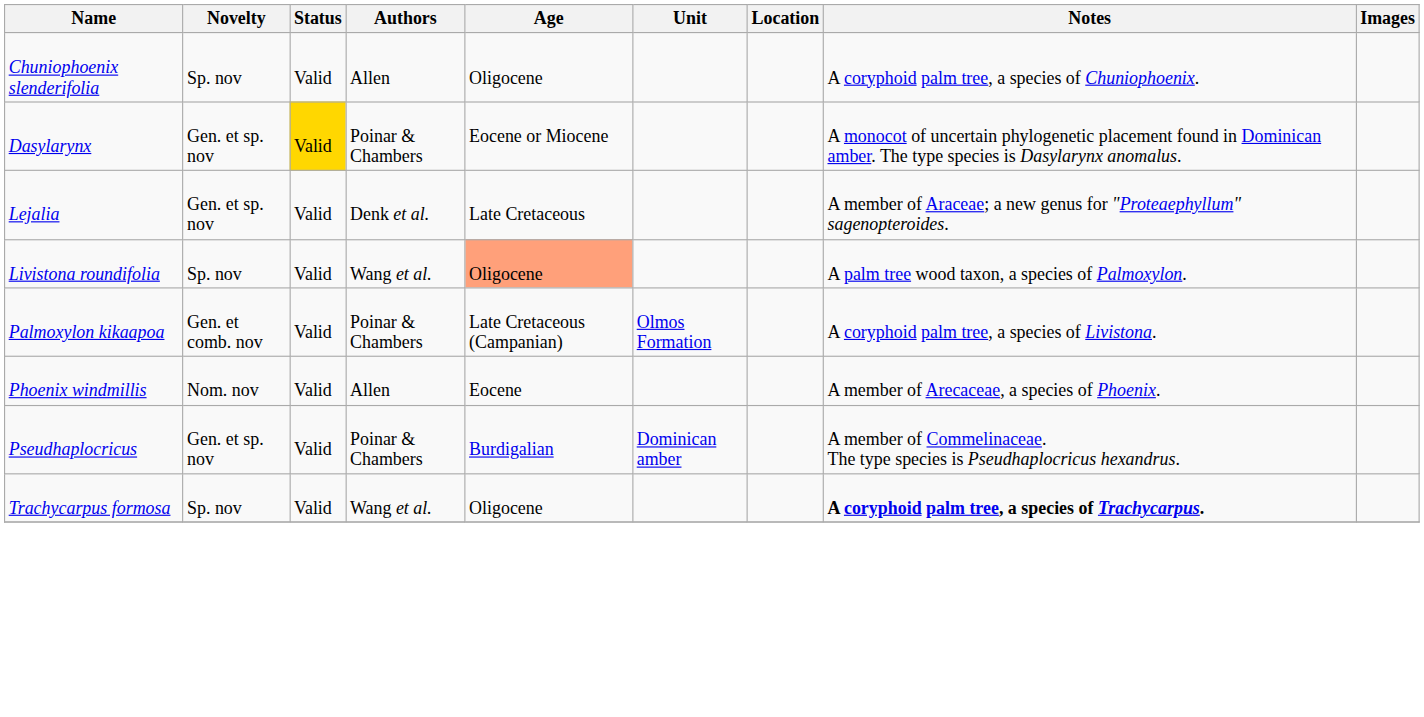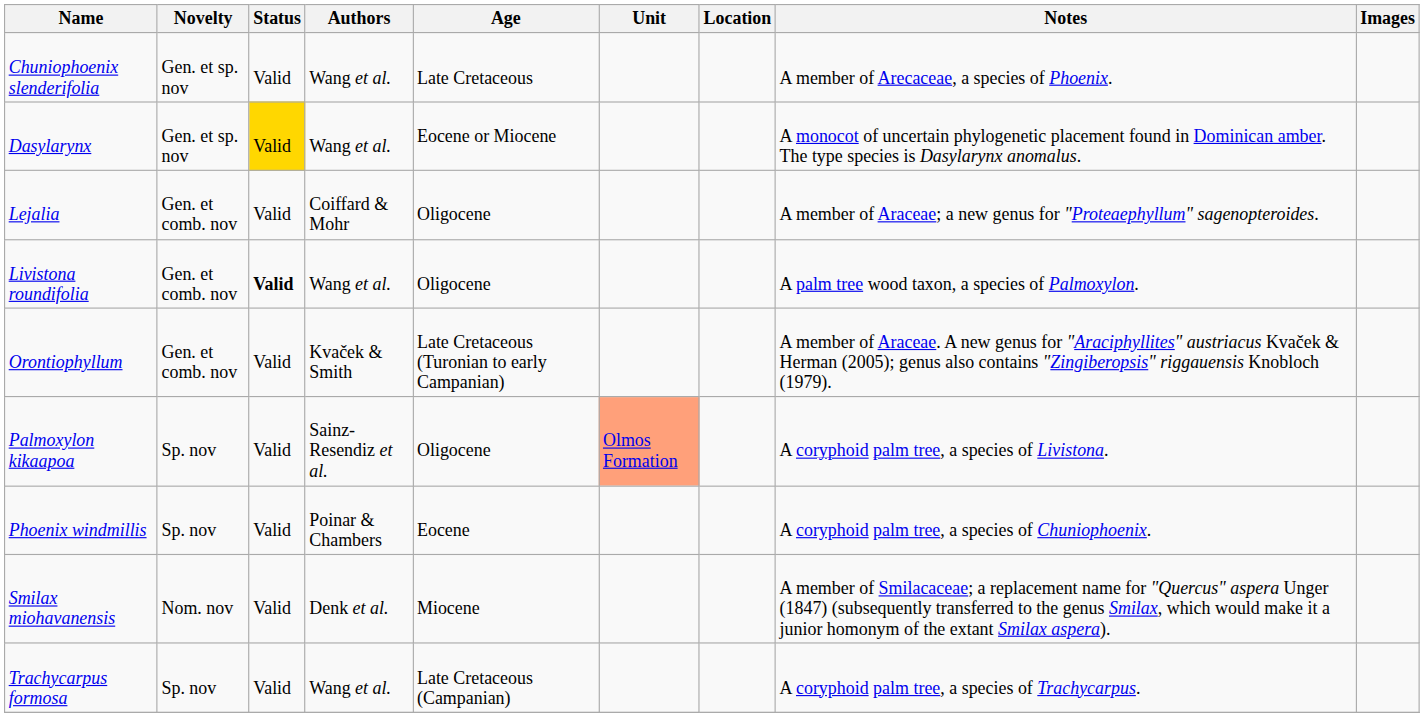(214, 77) Sp. nov -> (200, 77) Gen. et sp. nov
(370, 77) Allen -> (350, 77) Wang et al.
(506, 77) Oligocene -> (475, 77) Late Cretaceous
(1013, 77) A coryphoid palm tree, a species of Chuniophoenix. -> (946, 77) A member of Arecaceae, a species of Phoenix.
(386, 146) Poinar & Chambers -> (350, 146) Wang et al.
(225, 214) Gen. et sp. nov -> (199, 214) Gen. et comb. nov
(390, 214) Denk et al. -> (349, 214) Coiffard & Mohr
(527, 214) Late Cretaceous -> (454, 214) Oligocene
(214, 273) Sp. nov -> (199, 283) Gen. et comb. nov
(313, 273) normal -> (273, 283) bold
(506, 273) lightsalmon background -> (454, 283) no background
+ row: (66, 362)
(225, 332) Gen. et comb. nov -> (189, 451) Sp. nov
(386, 332) Poinar & Chambers -> (351, 451) Sainz-Resendiz et al.
(527, 332) Late Cretaceous (Campanian) -> (454, 451) Oligocene
(674, 332) no background -> (640, 451) lightsalmon background
(223, 390) Nom. nov -> (189, 530) Sp. nov
(370, 390) Allen -> (346, 530) Poinar & Chambers
(994, 390) A member of Arecaceae, a species of Phoenix. -> (965, 530) A coryphoid palm tree, a species of Chuniophoenix.
- row: (73, 449)
+ row: (62, 608)
(506, 508) Oligocene -> (475, 687) Late Cretaceous (Campanian)
(1016, 508) bold -> (960, 687) normal
